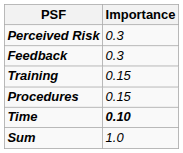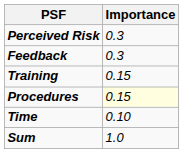(118, 96) no background -> (118, 96) lightyellow background
(118, 117) bold -> (118, 117) normal
